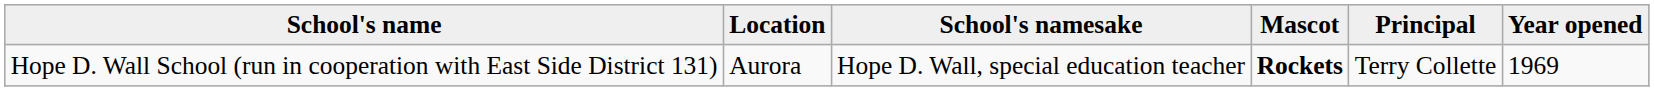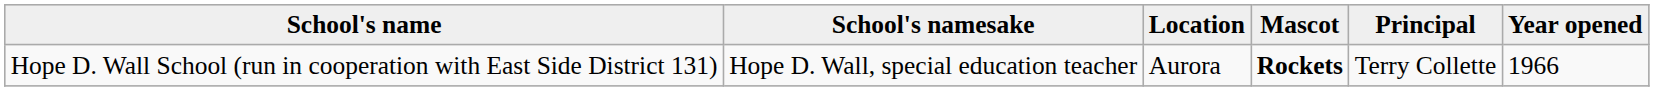columns swapped: (1041, 24) <-> (777, 24)
(1533, 65) 1969 -> (1533, 65) 1966
